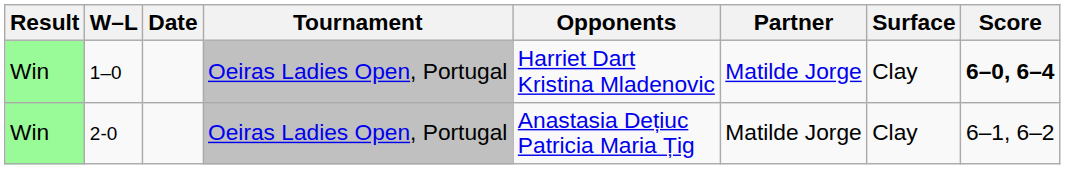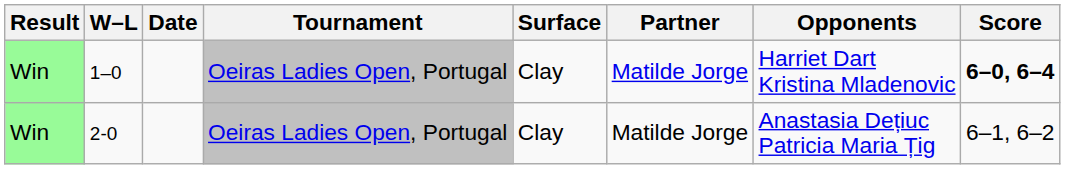columns swapped: (914, 22) <-> (616, 22)
